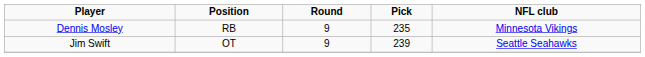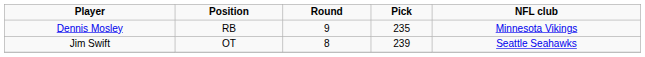(327, 44) 9 -> (327, 44) 8
